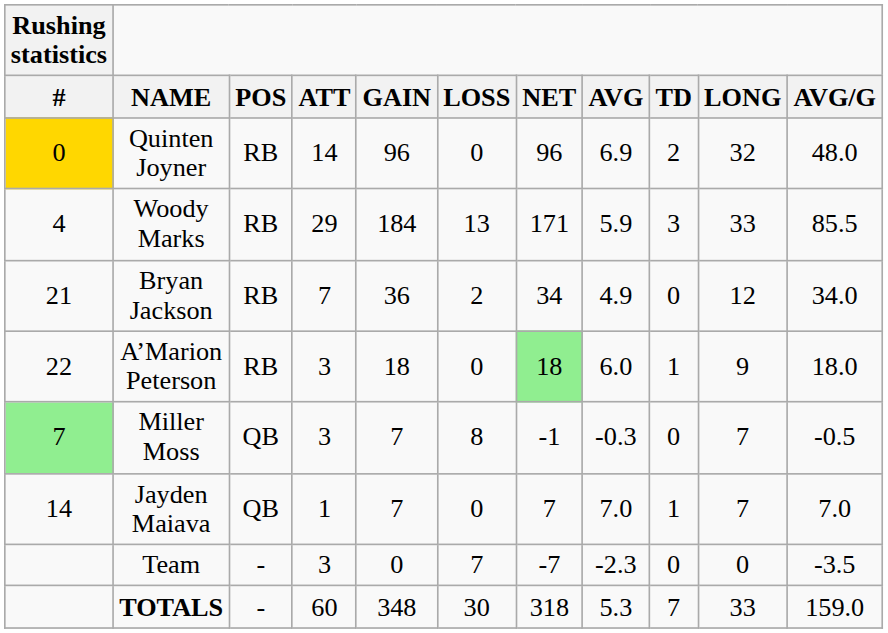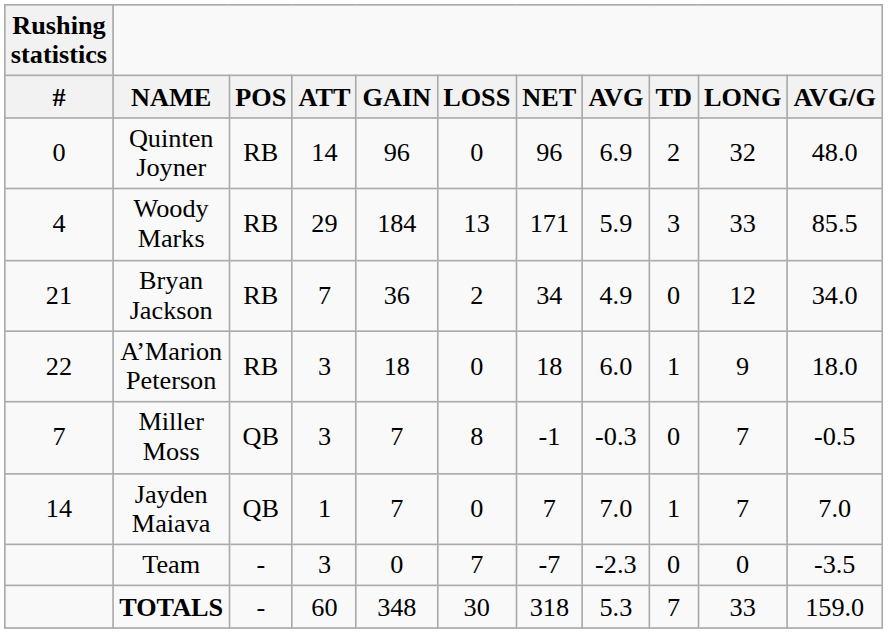(59, 152) gold background -> (59, 152) no background
(549, 366) lightgreen background -> (549, 366) no background
(59, 437) lightgreen background -> (59, 437) no background
